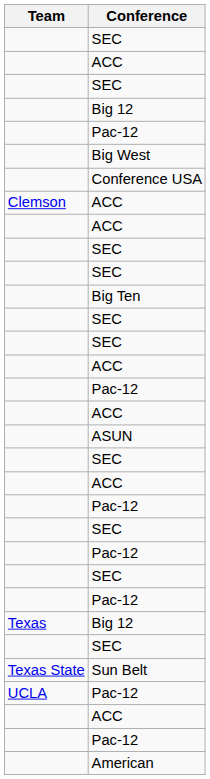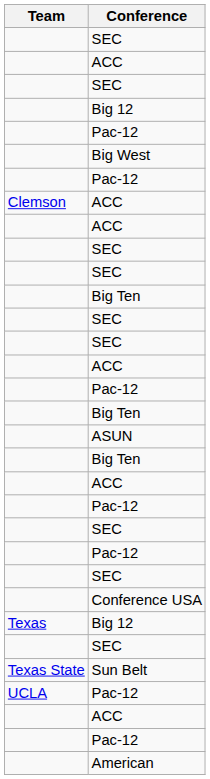(147, 179) Conference USA -> (115, 179) Pac-12
(107, 413) ACC -> (116, 413) Big Ten
(107, 459) SEC -> (116, 459) Big Ten
(115, 599) Pac-12 -> (147, 599) Conference USA
